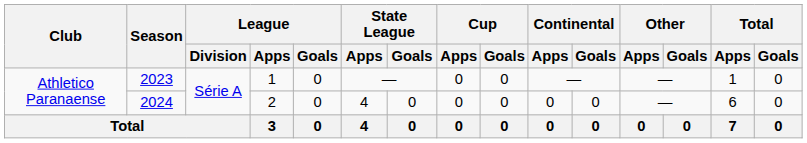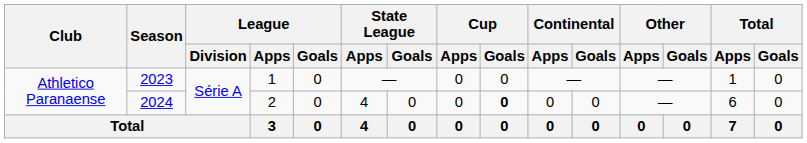(504, 102) normal -> (504, 102) bold
